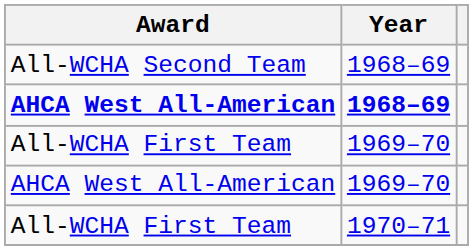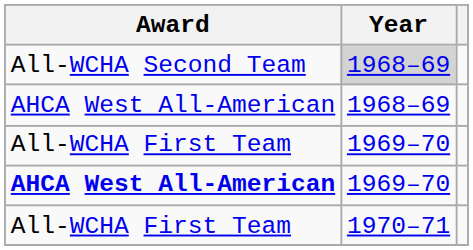(399, 65) no background -> (399, 65) lightgrey background
(173, 105) bold -> (173, 105) normal
(399, 105) bold -> (399, 105) normal
(173, 185) normal -> (173, 185) bold
